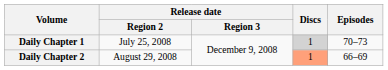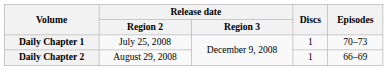(310, 42) lightgrey background -> (310, 42) no background
(310, 57) lightsalmon background -> (310, 57) no background
